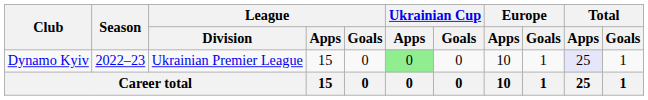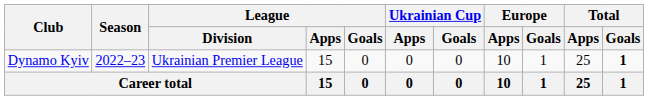(409, 60) lightgreen background -> (409, 60) no background
(583, 60) lavender background -> (583, 60) no background
(623, 60) normal -> (623, 60) bold
